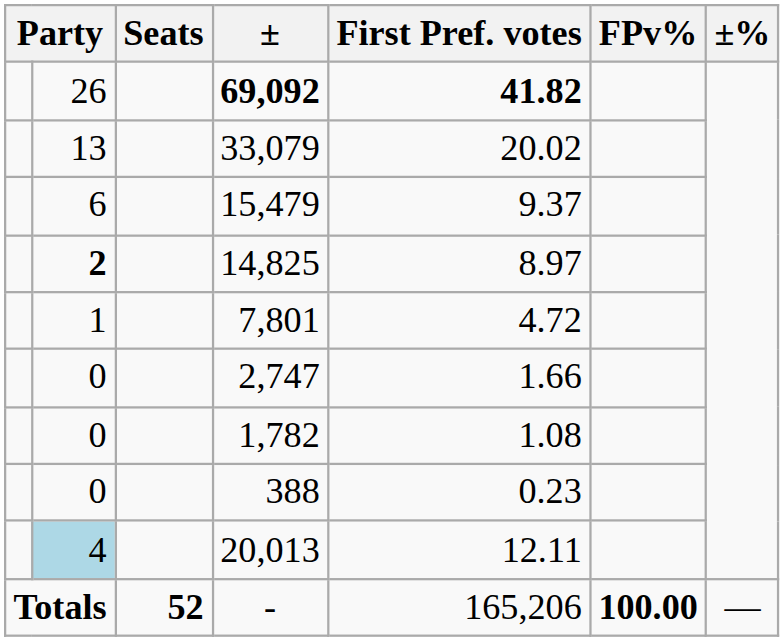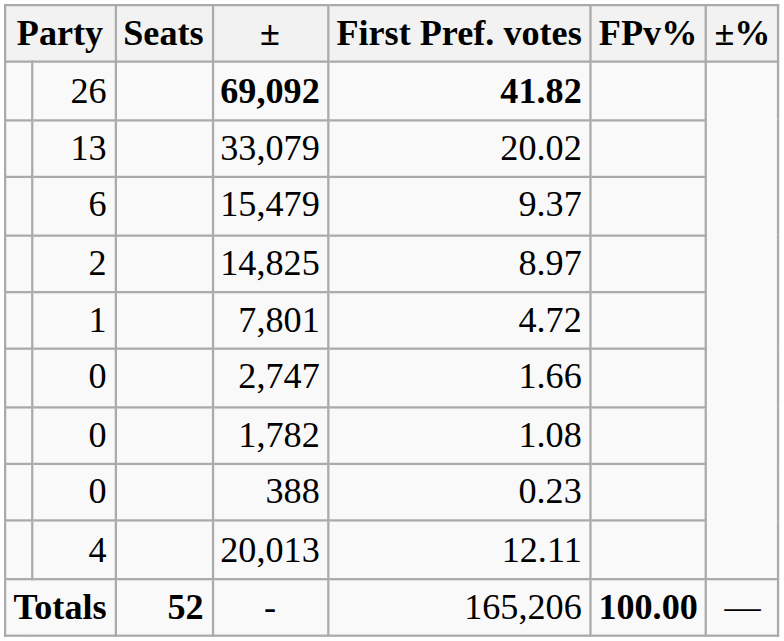(98, 262) bold -> (98, 262) normal
(98, 549) lightblue background -> (98, 549) no background
